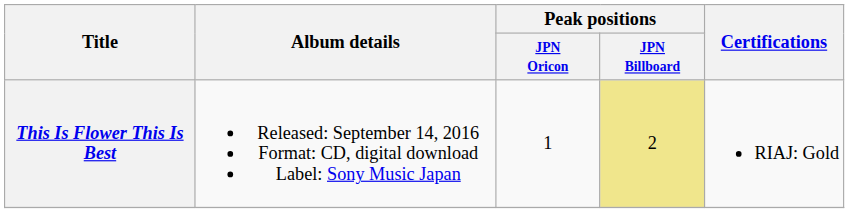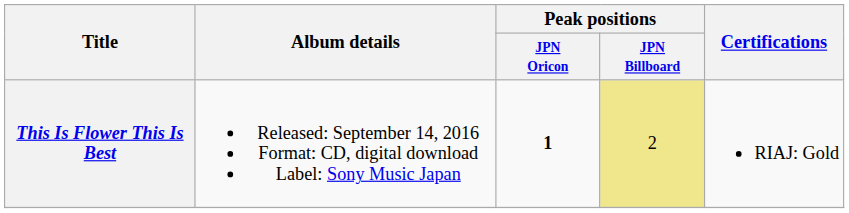(548, 143) normal -> (548, 143) bold
